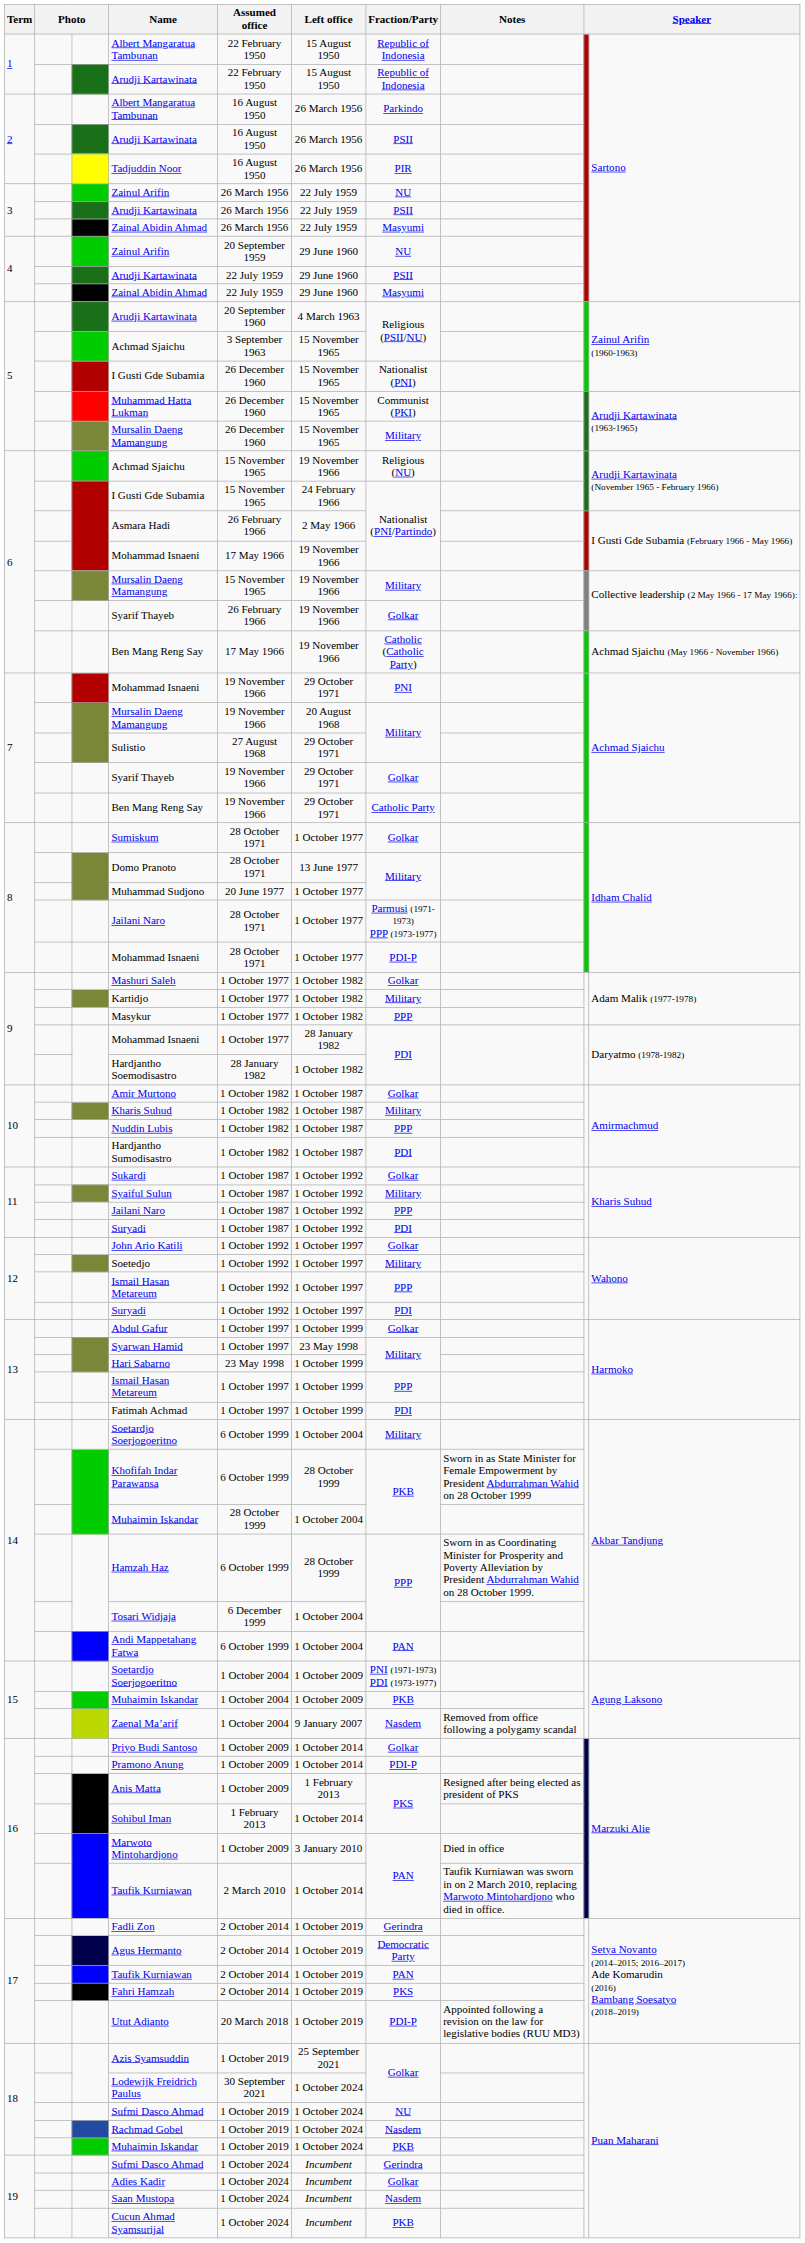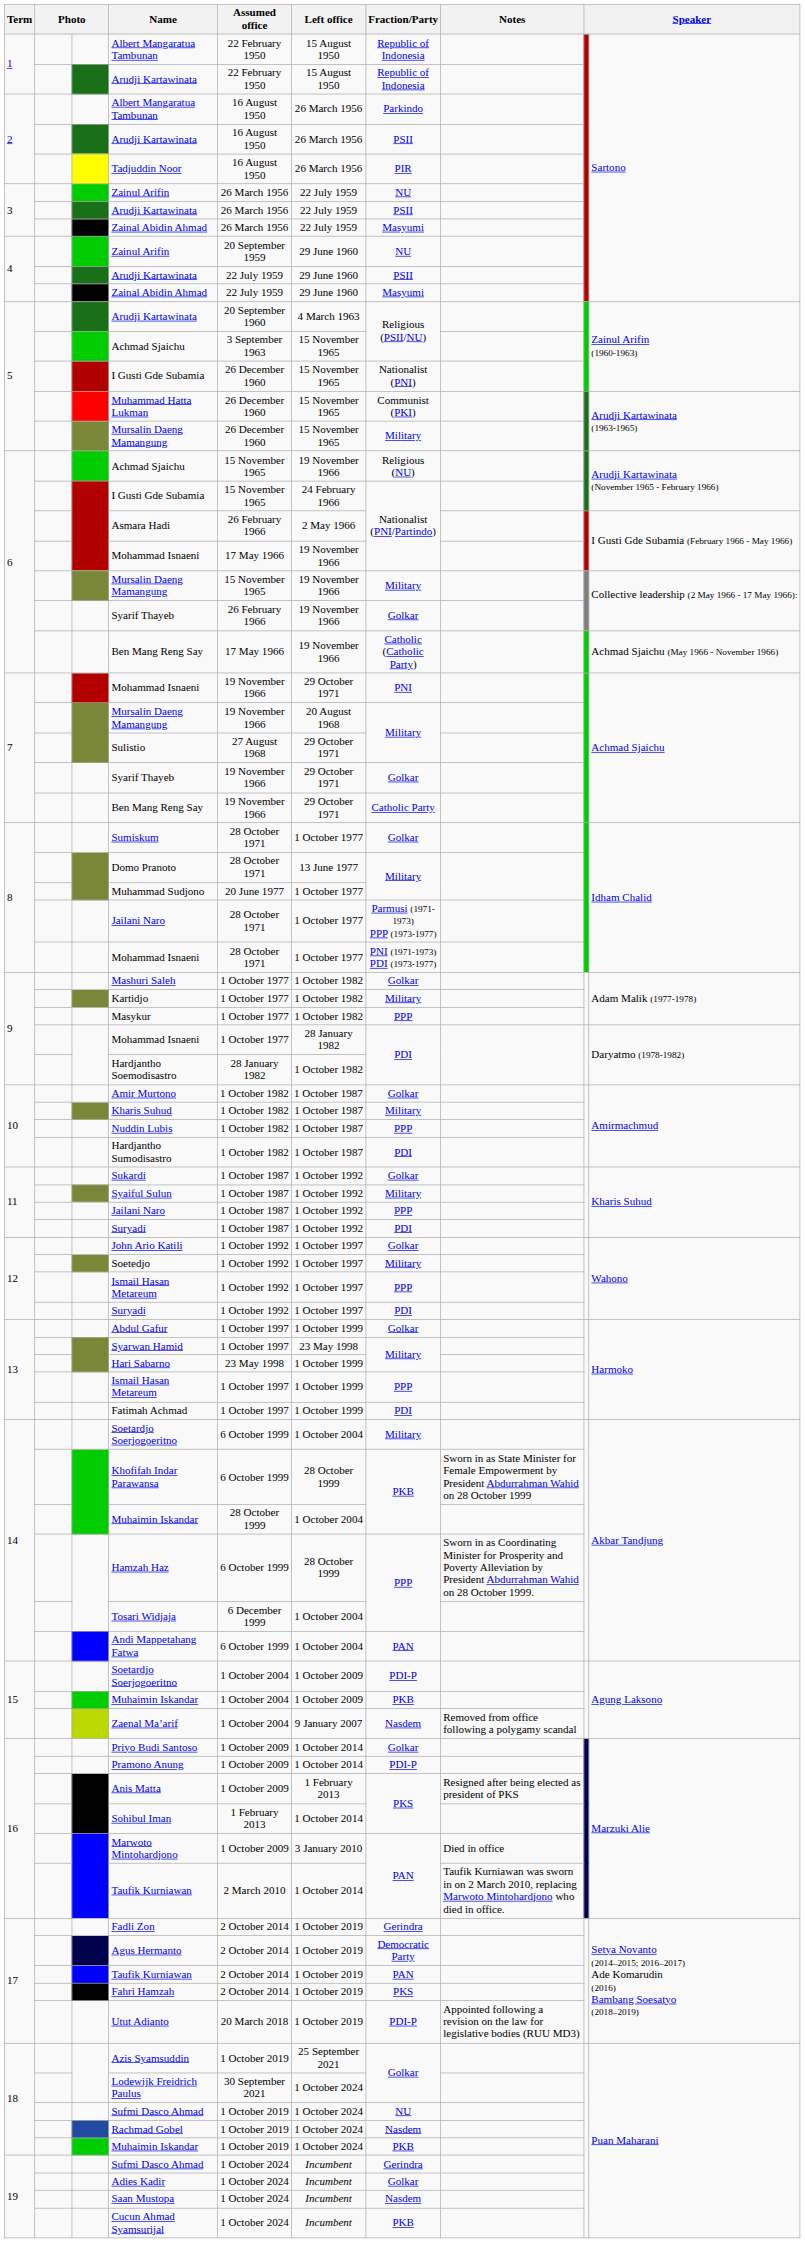(403, 957) PDI-P -> (403, 957) PNI (1971-1973) PDI (1973-1977)
(403, 1676) PNI (1971-1973) PDI (1973-1977) -> (403, 1676) PDI-P
